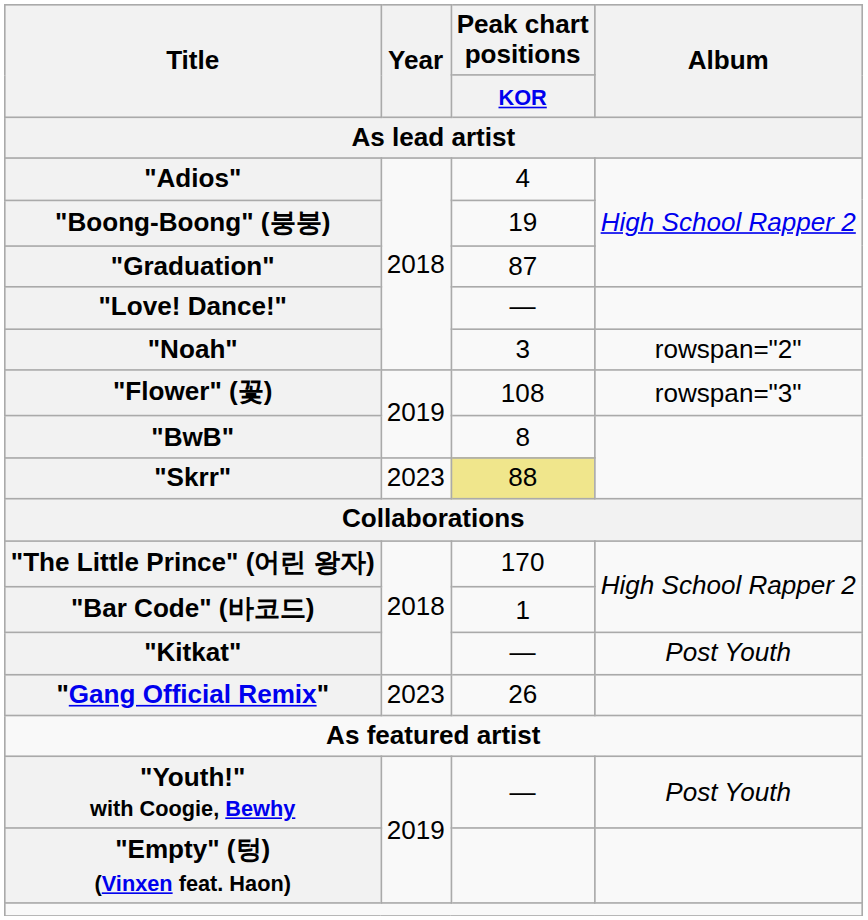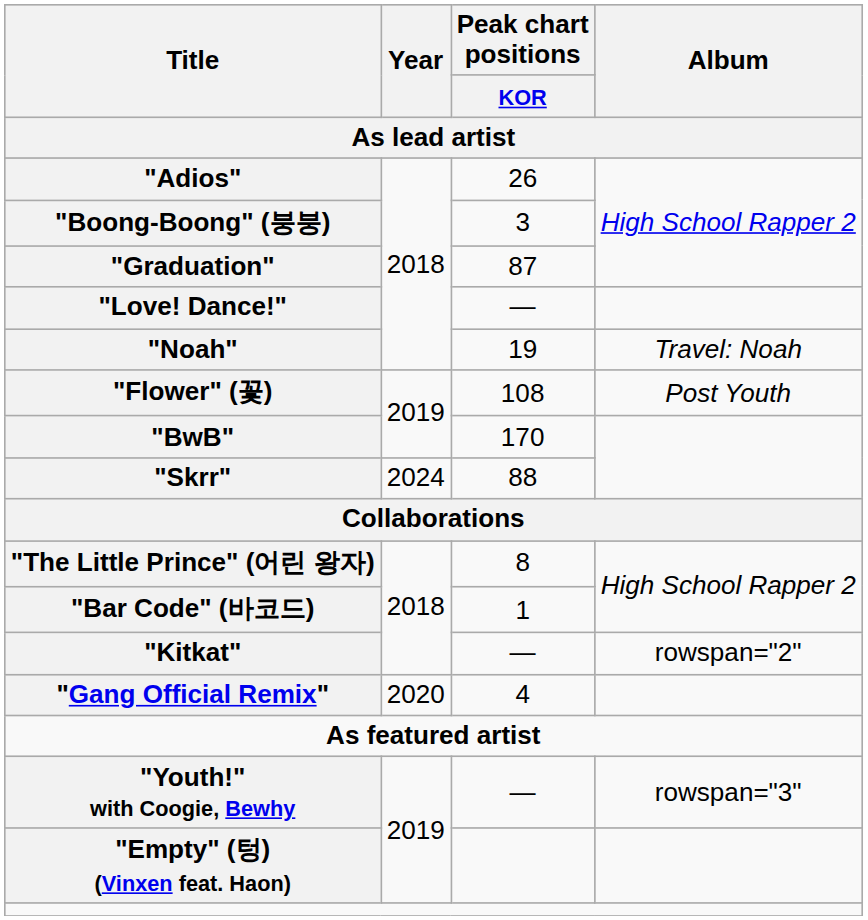(523, 178) 4 -> (523, 178) 26
(523, 222) 19 -> (523, 222) 3
(523, 348) 3 -> (523, 348) 19
(728, 348) rowspan="2" -> (728, 348) Travel: Noah
(728, 392) rowspan="3" -> (728, 392) Post Youth
(523, 436) 8 -> (523, 436) 170
(416, 477) 2023 -> (416, 477) 2024
(523, 477) khaki background -> (523, 477) no background
(523, 563) 170 -> (523, 563) 8
(728, 653) Post Youth -> (728, 653) rowspan="2"
(416, 694) 2023 -> (416, 694) 2020
(523, 694) 26 -> (523, 694) 4
(728, 791) Post Youth -> (728, 791) rowspan="3"
